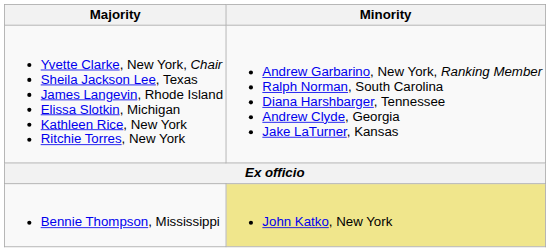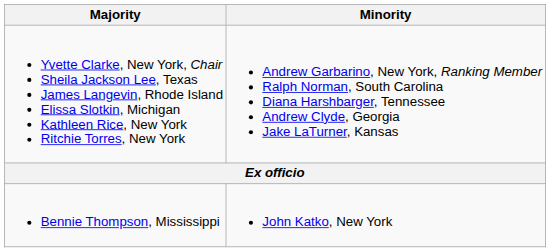(386, 223) khaki background -> (386, 223) no background
